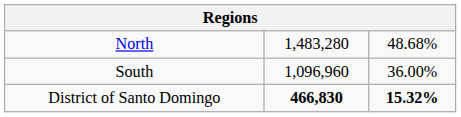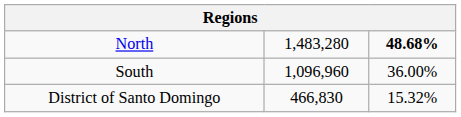(412, 44) normal -> (412, 44) bold
(316, 97) bold -> (316, 97) normal
(412, 97) bold -> (412, 97) normal
